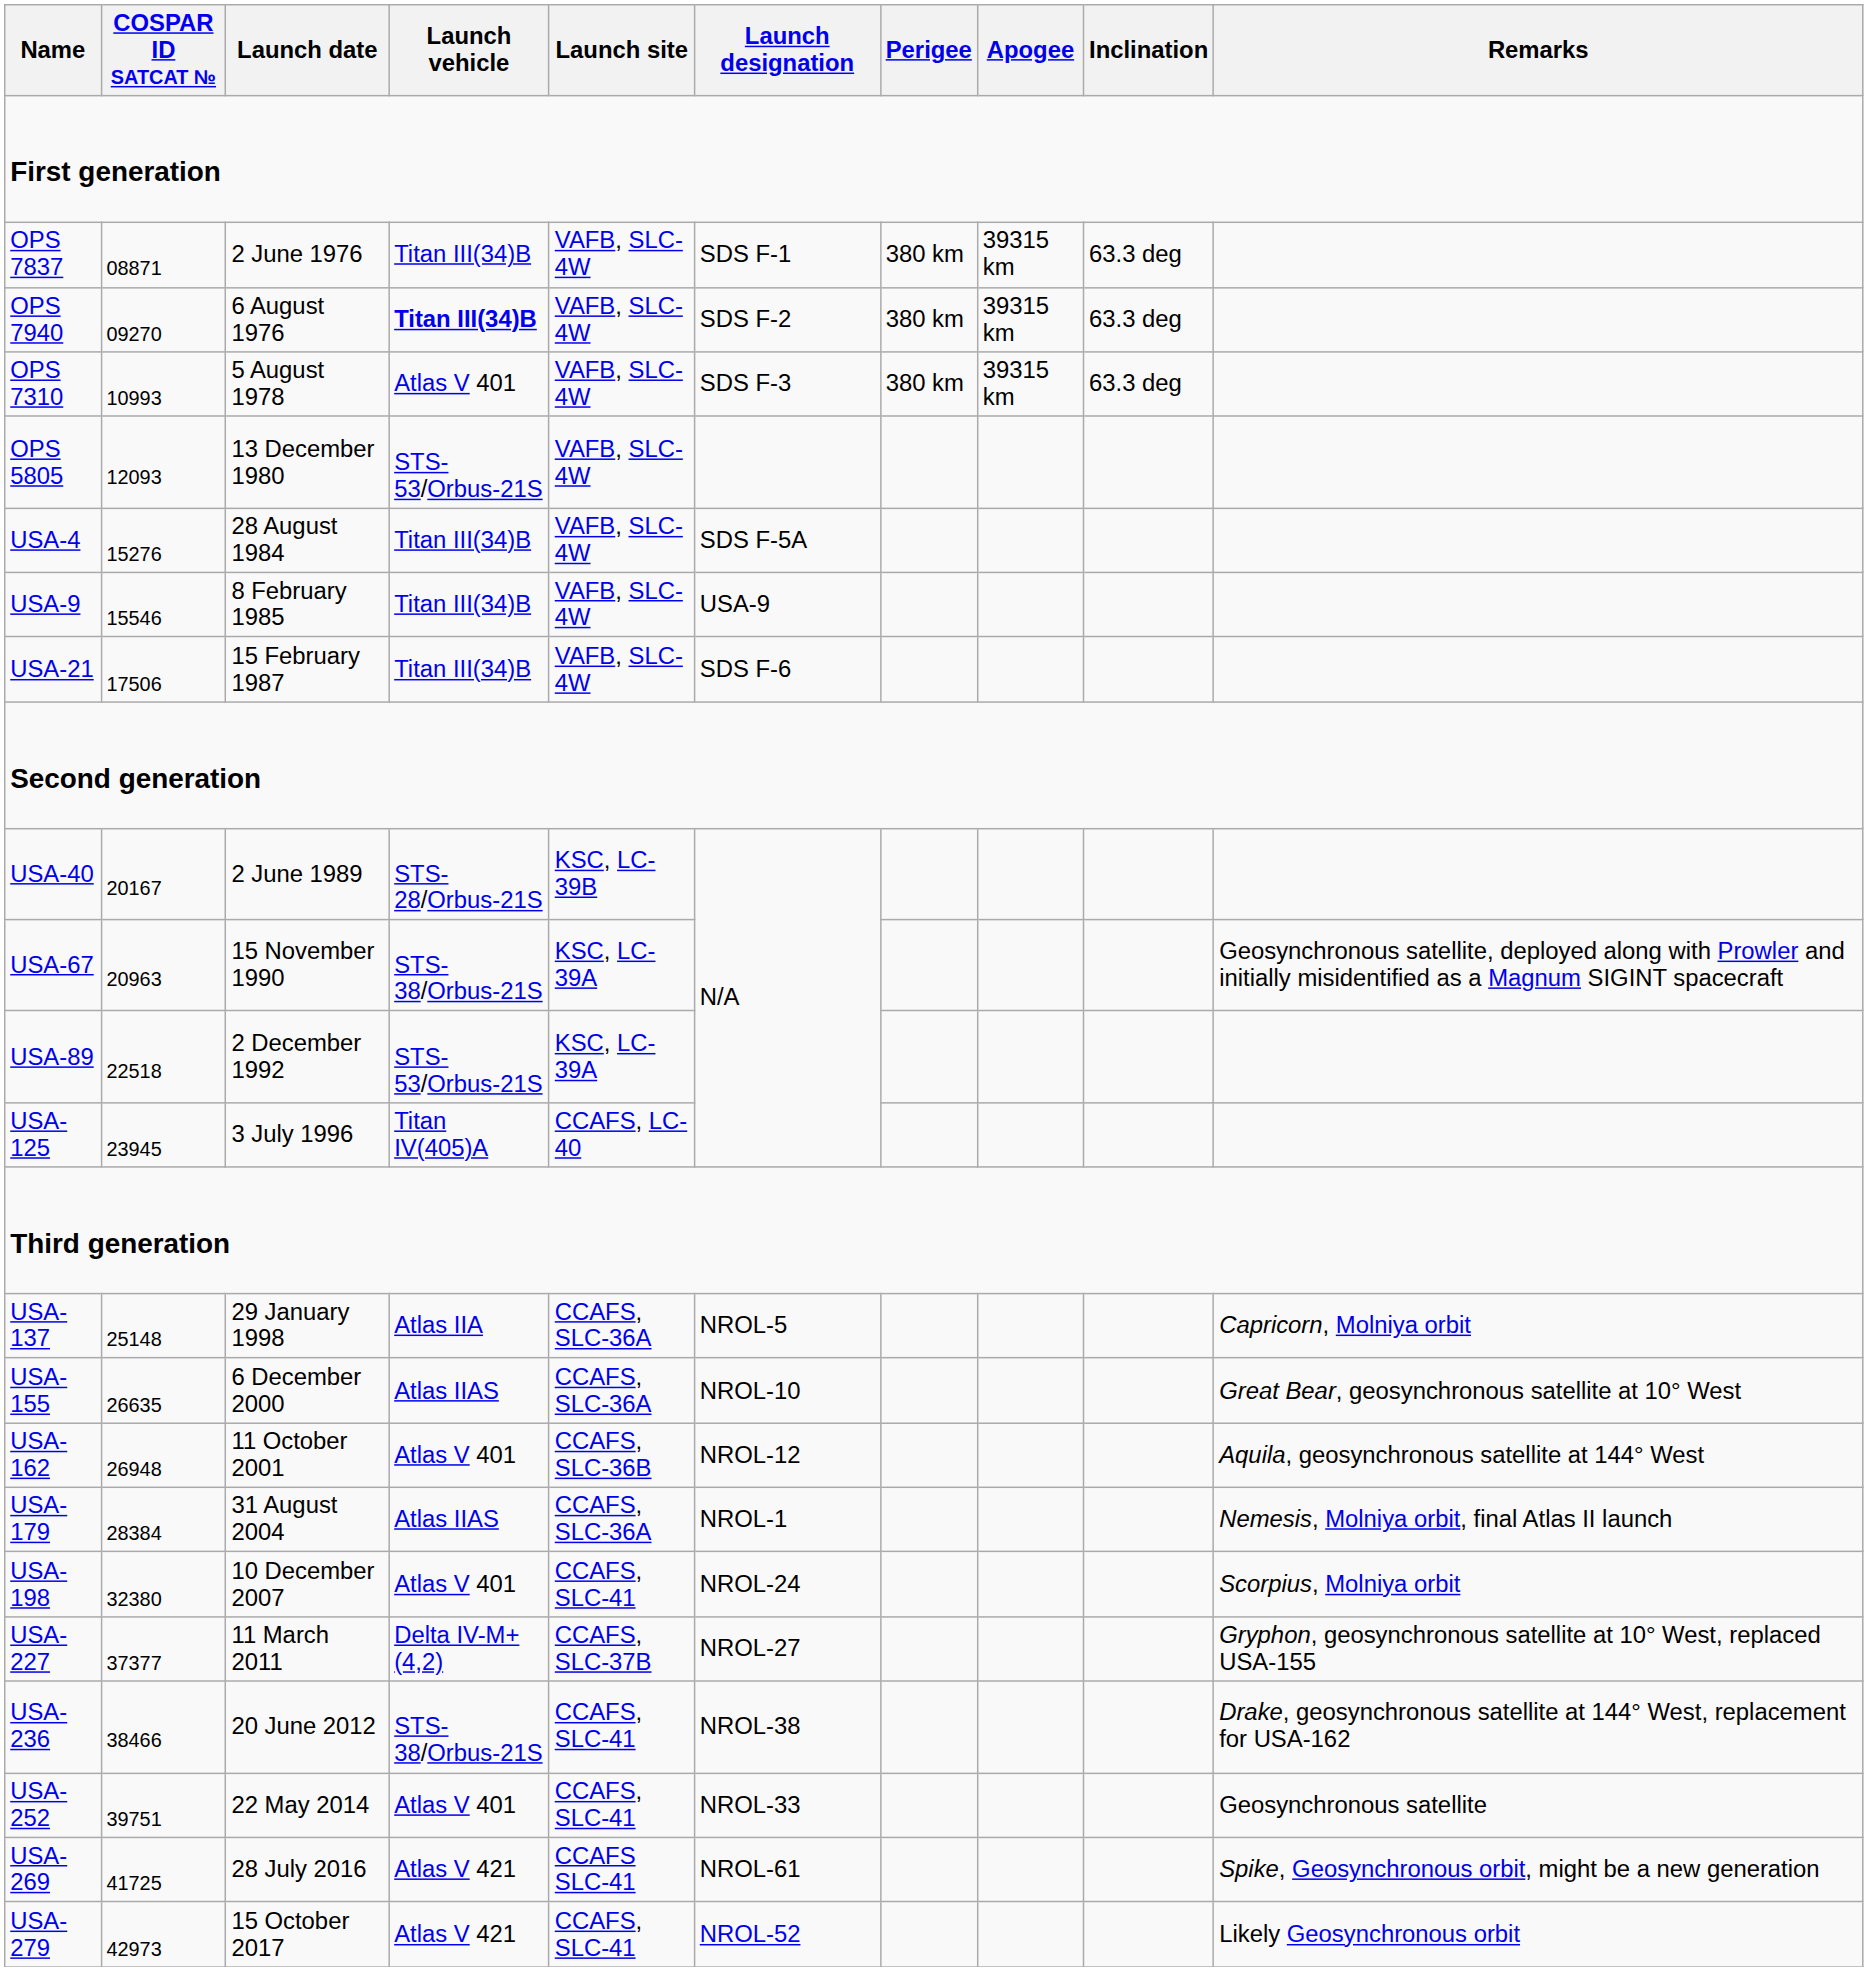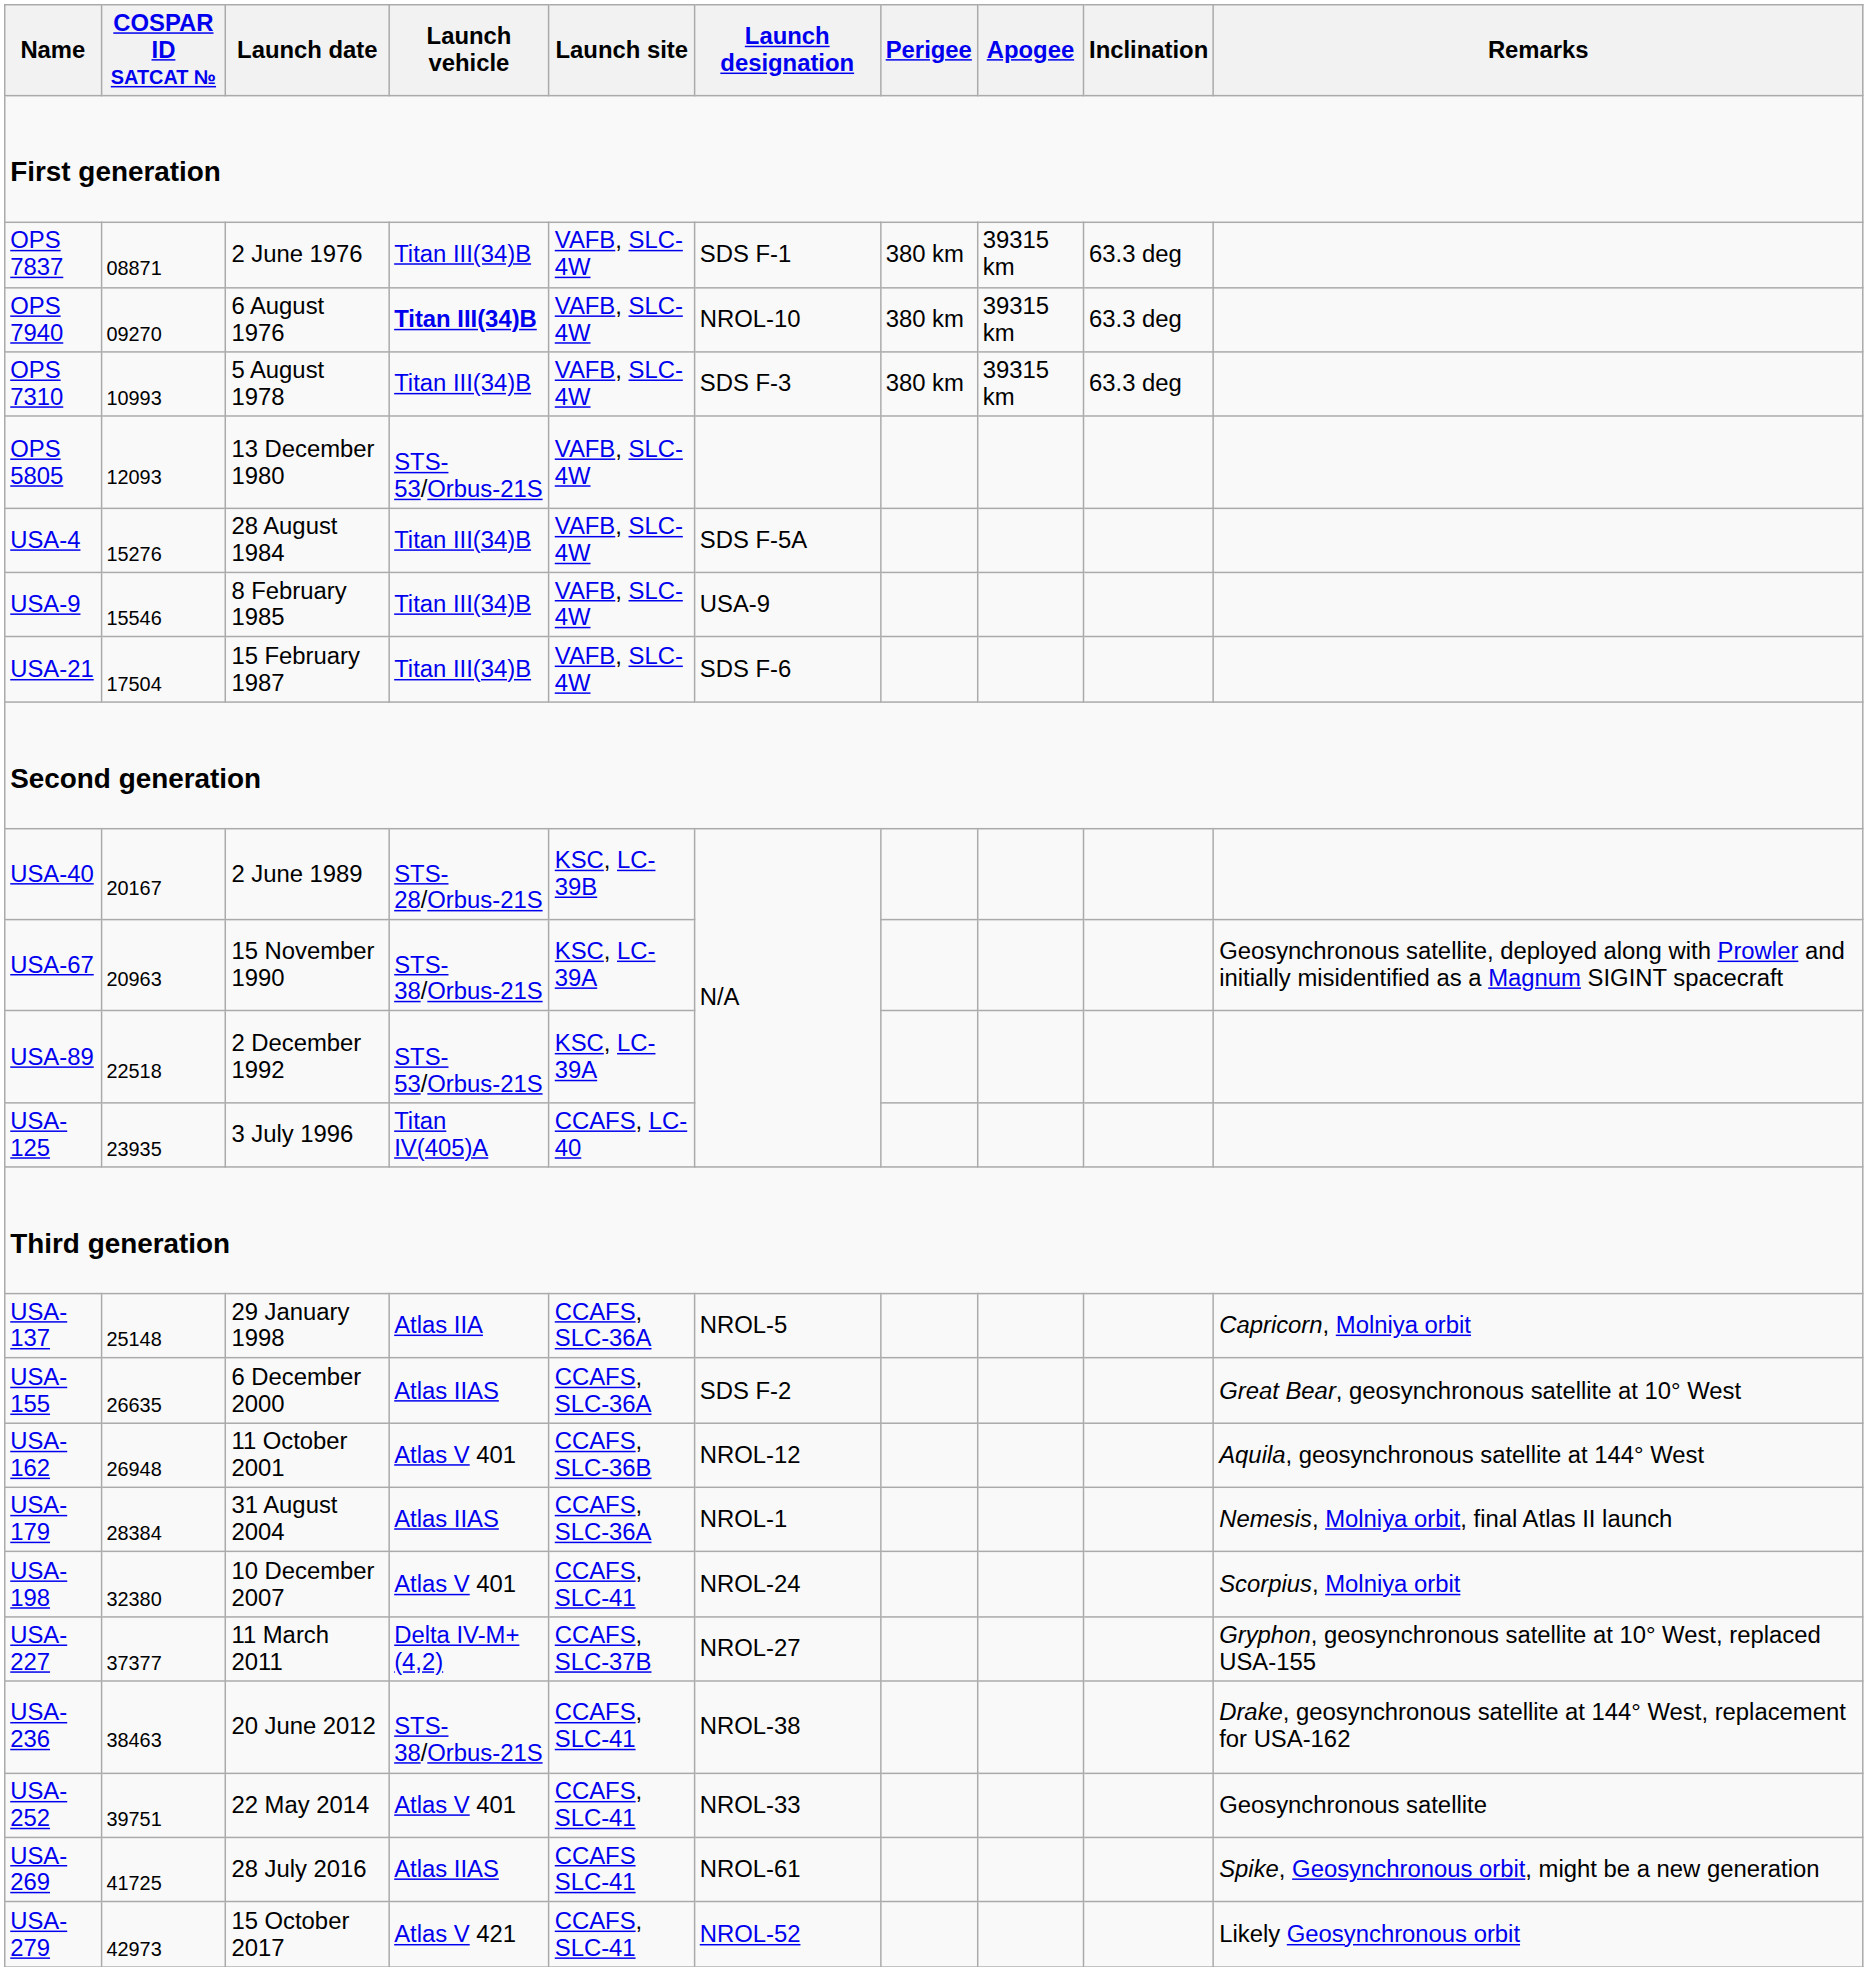(745, 319) SDS F-2 -> (750, 319) NROL-10
(455, 383) Atlas V 401 -> (463, 383) Titan III(34)B
(134, 684) 17506 -> (134, 684) 17504
(134, 1149) 23945 -> (134, 1149) 23935
(750, 1390) NROL-10 -> (745, 1390) SDS F-2
(134, 1741) 38466 -> (134, 1741) 38463
(455, 1869) Atlas V 421 -> (447, 1869) Atlas IIAS
